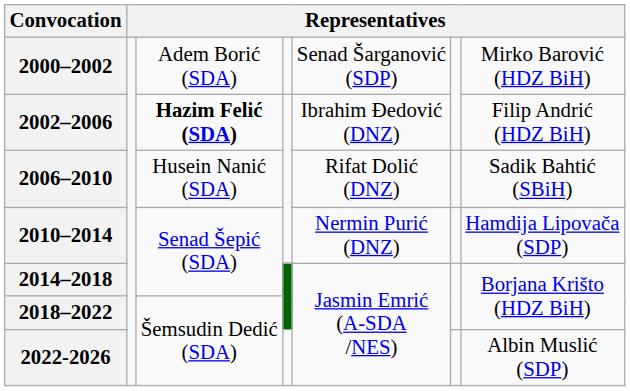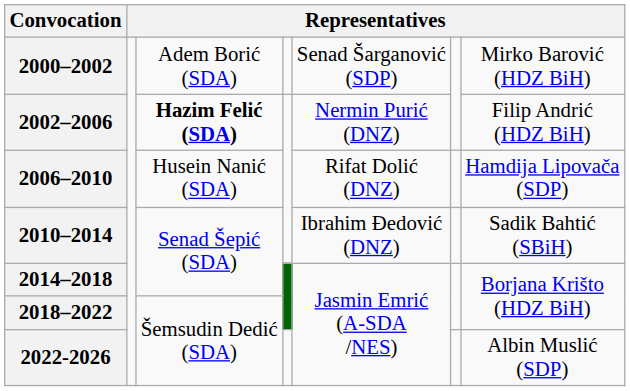(371, 122) Ibrahim Ðedović (DNZ) -> (371, 122) Nermin Purić (DNZ)
(542, 178) Sadik Bahtić (SBiH) -> (542, 178) Hamdija Lipovača (SDP)
(371, 234) Nermin Purić (DNZ) -> (371, 234) Ibrahim Ðedović (DNZ)
(542, 234) Hamdija Lipovača (SDP) -> (542, 234) Sadik Bahtić (SBiH)
